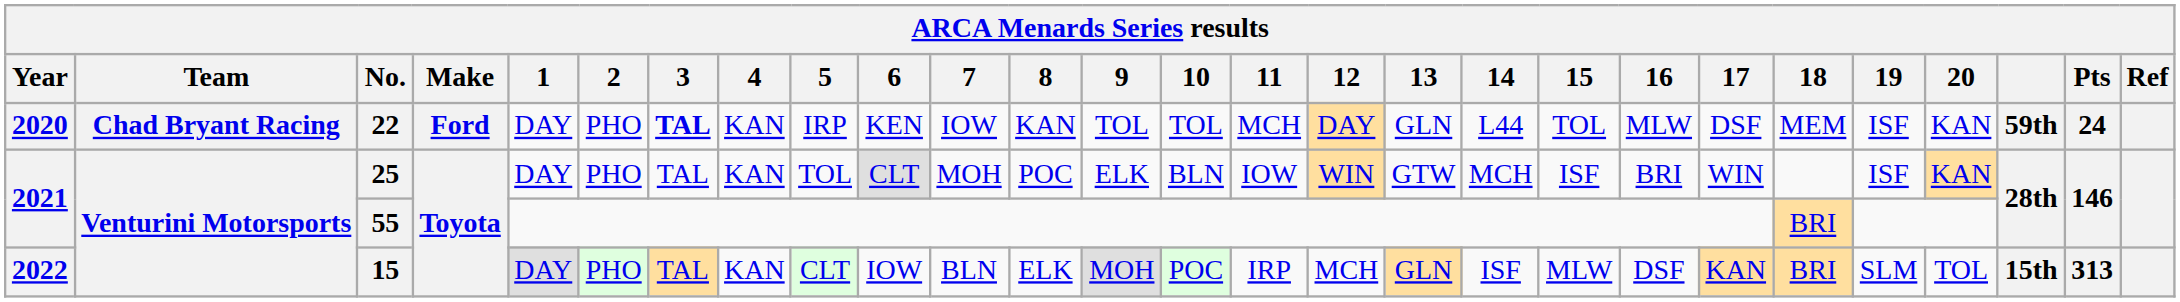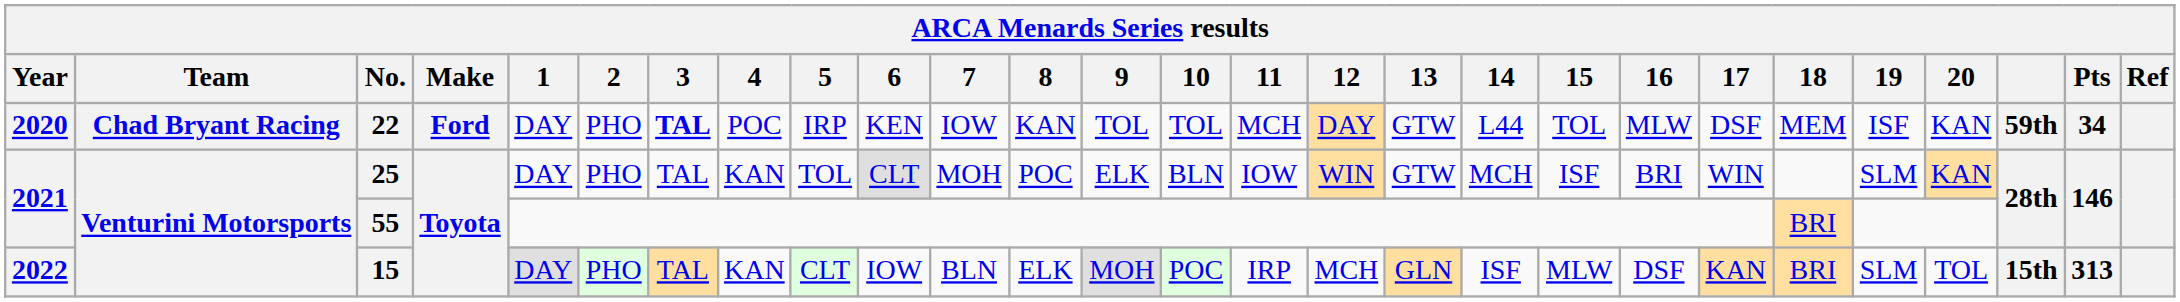(754, 125) KAN -> (754, 125) POC
(1424, 125) GLN -> (1424, 125) GTW
(2092, 125) 24 -> (2092, 125) 34
(1889, 173) ISF -> (1889, 173) SLM
